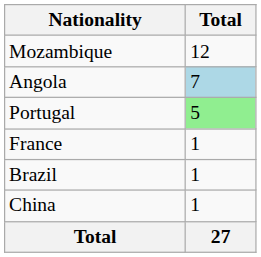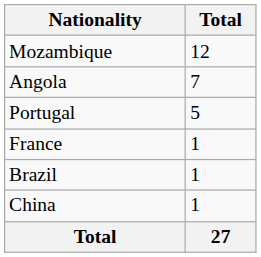(195, 81) lightblue background -> (195, 81) no background
(195, 112) lightgreen background -> (195, 112) no background
